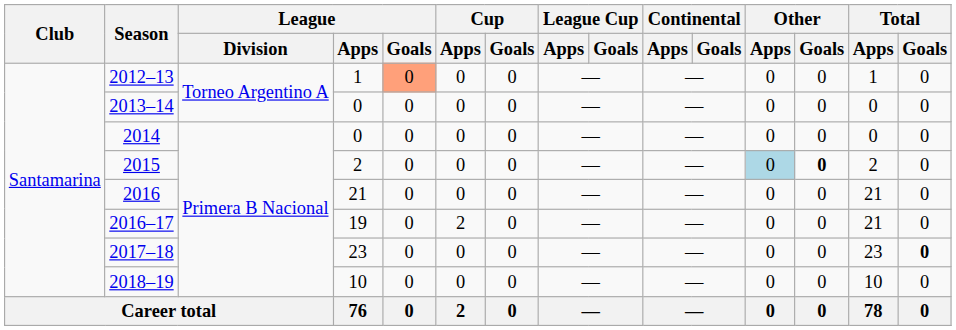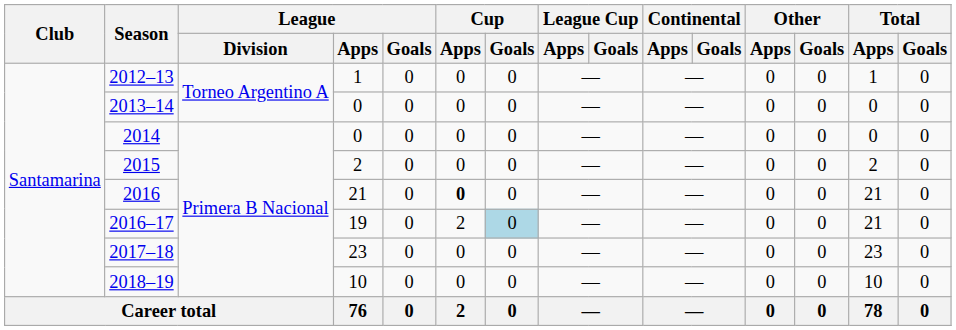(409, 77) lightsalmon background -> (409, 77) no background
(770, 164) lightblue background -> (770, 164) no background
(822, 164) bold -> (822, 164) normal
(461, 194) normal -> (461, 194) bold
(512, 223) no background -> (512, 223) lightblue background
(925, 252) bold -> (925, 252) normal
